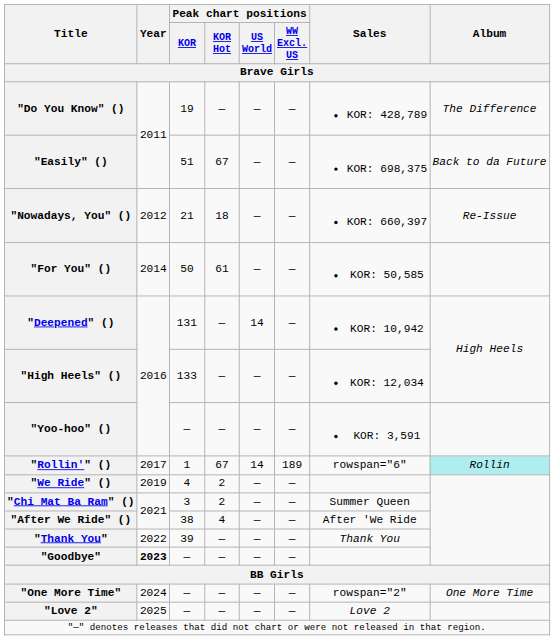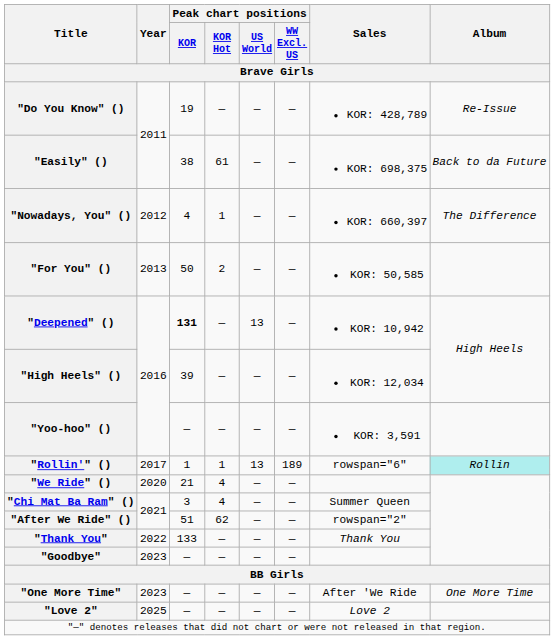(490, 109) The Difference -> (490, 109) Re-Issue
(187, 162) 51 -> (187, 162) 38
(222, 162) 67 -> (222, 162) 61
(187, 216) 21 -> (187, 216) 4
(222, 216) 18 -> (222, 216) 1
(490, 216) Re-Issue -> (490, 216) The Difference
(153, 269) 2014 -> (153, 269) 2013
(222, 269) 61 -> (222, 269) 2
(187, 323) normal -> (187, 323) bold
(257, 323) 14 -> (257, 323) 13
(187, 376) 133 -> (187, 376) 39
(222, 465) 67 -> (222, 465) 1
(257, 465) 14 -> (257, 465) 13
(153, 484) 2019 -> (153, 484) 2020
(187, 484) 4 -> (187, 484) 21
(222, 484) 2 -> (222, 484) 4
(222, 502) 2 -> (222, 502) 4
(187, 520) 38 -> (187, 520) 51
(222, 520) 4 -> (222, 520) 62
(370, 520) After 'We Ride -> (370, 520) rowspan="2"
(187, 538) 39 -> (187, 538) 133
(153, 556) bold -> (153, 556) normal
(153, 593) 2024 -> (153, 593) 2023
(370, 593) rowspan="2" -> (370, 593) After 'We Ride
